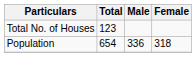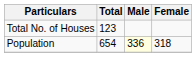(136, 44) no background -> (136, 44) lightyellow background
